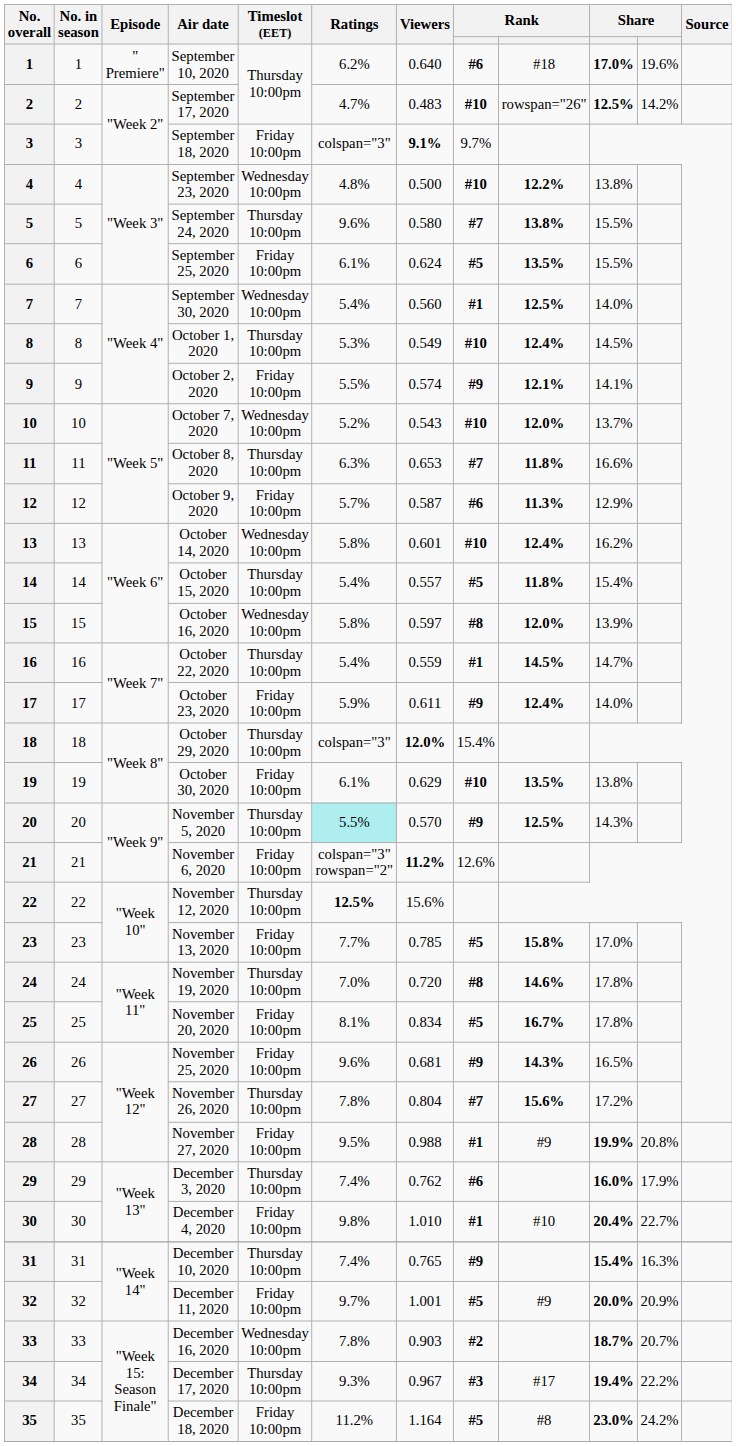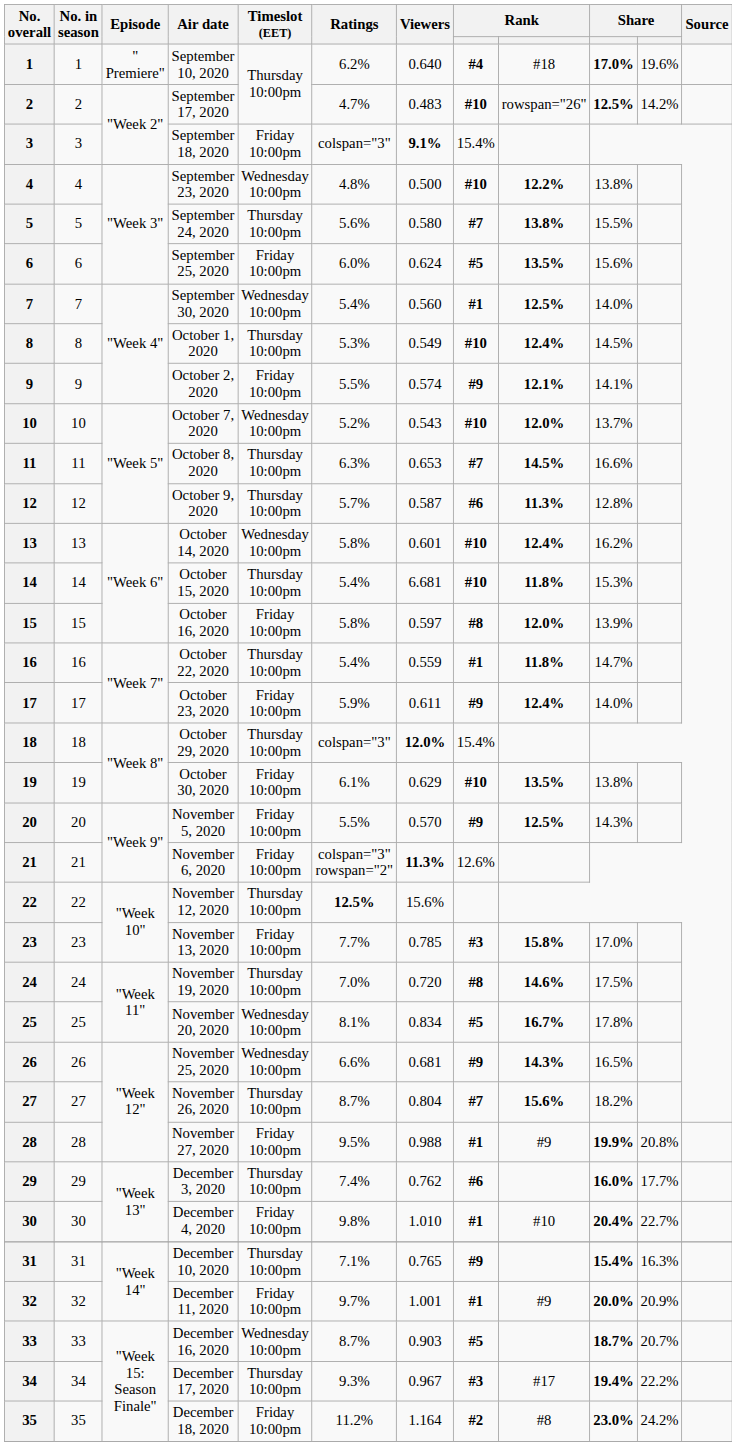(476, 64) #6 -> (476, 64) #4
(476, 144) 9.7% -> (476, 144) 15.4%
(354, 223) 9.6% -> (354, 223) 5.6%
(354, 263) 6.1% -> (354, 263) 6.0%
(614, 263) 15.5% -> (614, 263) 15.6%
(544, 463) 11.8% -> (544, 463) 14.5%
(275, 503) Friday 10:00pm -> (275, 503) Thursday 10:00pm
(614, 503) 12.9% -> (614, 503) 12.8%
(425, 583) 0.557 -> (425, 583) 6.681
(476, 583) #5 -> (476, 583) #10
(614, 583) 15.4% -> (614, 583) 15.3%
(275, 623) Wednesday 10:00pm -> (275, 623) Friday 10:00pm
(544, 662) 14.5% -> (544, 662) 11.8%
(275, 822) Thursday 10:00pm -> (275, 822) Friday 10:00pm
(354, 822) paleturquoise background -> (354, 822) no background
(425, 862) 11.2% -> (425, 862) 11.3%
(476, 942) #5 -> (476, 942) #3
(614, 982) 17.8% -> (614, 982) 17.5%
(275, 1022) Friday 10:00pm -> (275, 1022) Wednesday 10:00pm
(275, 1061) Friday 10:00pm -> (275, 1061) Wednesday 10:00pm
(354, 1061) 9.6% -> (354, 1061) 6.6%
(354, 1101) 7.8% -> (354, 1101) 8.7%
(614, 1101) 17.2% -> (614, 1101) 18.2%
(660, 1181) 17.9% -> (660, 1181) 17.7%
(354, 1261) 7.4% -> (354, 1261) 7.1%
(476, 1301) #5 -> (476, 1301) #1
(354, 1341) 7.8% -> (354, 1341) 8.7%
(476, 1341) #2 -> (476, 1341) #5
(476, 1421) #5 -> (476, 1421) #2
